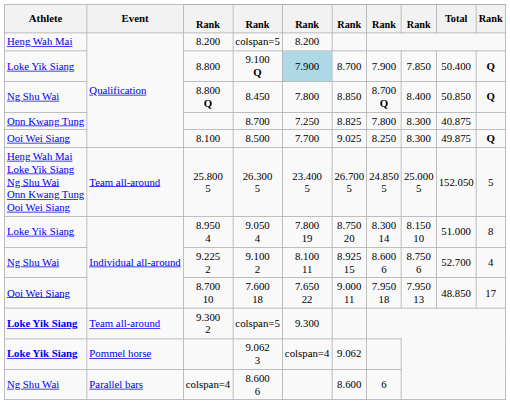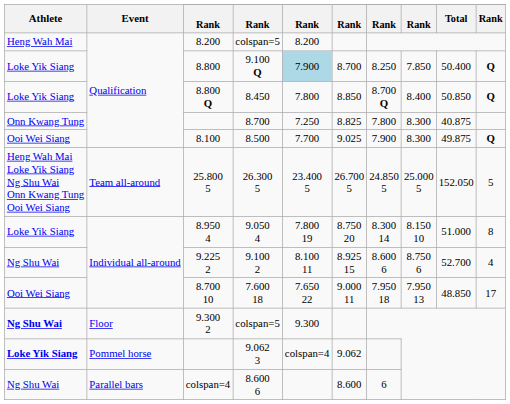(384, 66) 7.900 -> (384, 66) 8.250
(33, 97) Ng Shu Wai -> (41, 97) Loke Yik Siang
(384, 139) 8.250 -> (384, 139) 7.900
(42, 324) Loke Yik Siang -> (34, 324) Ng Shu Wai
(125, 324) Team all-around -> (101, 324) Floor
